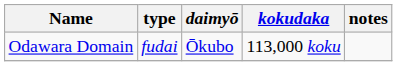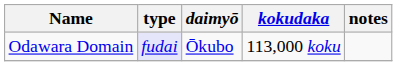(159, 46) no background -> (159, 46) lavender background
